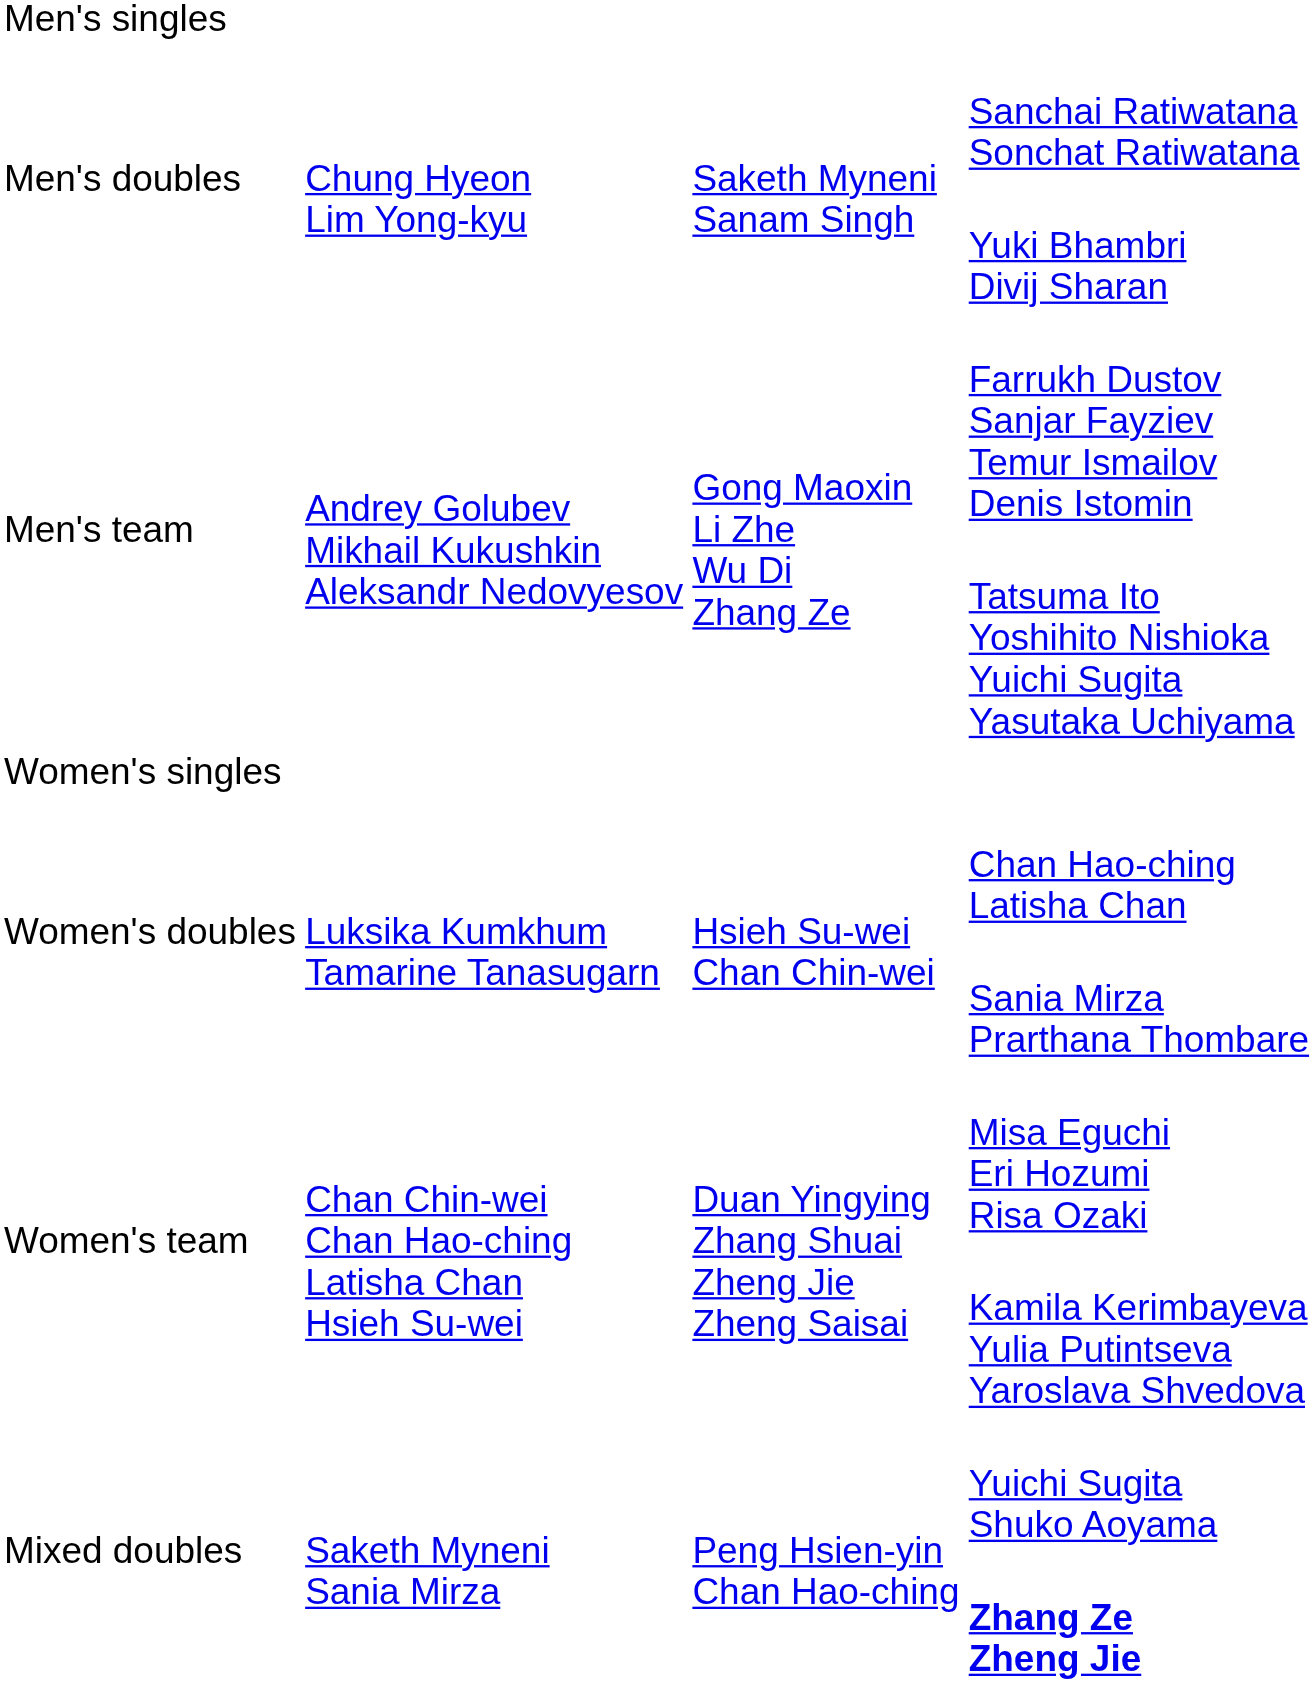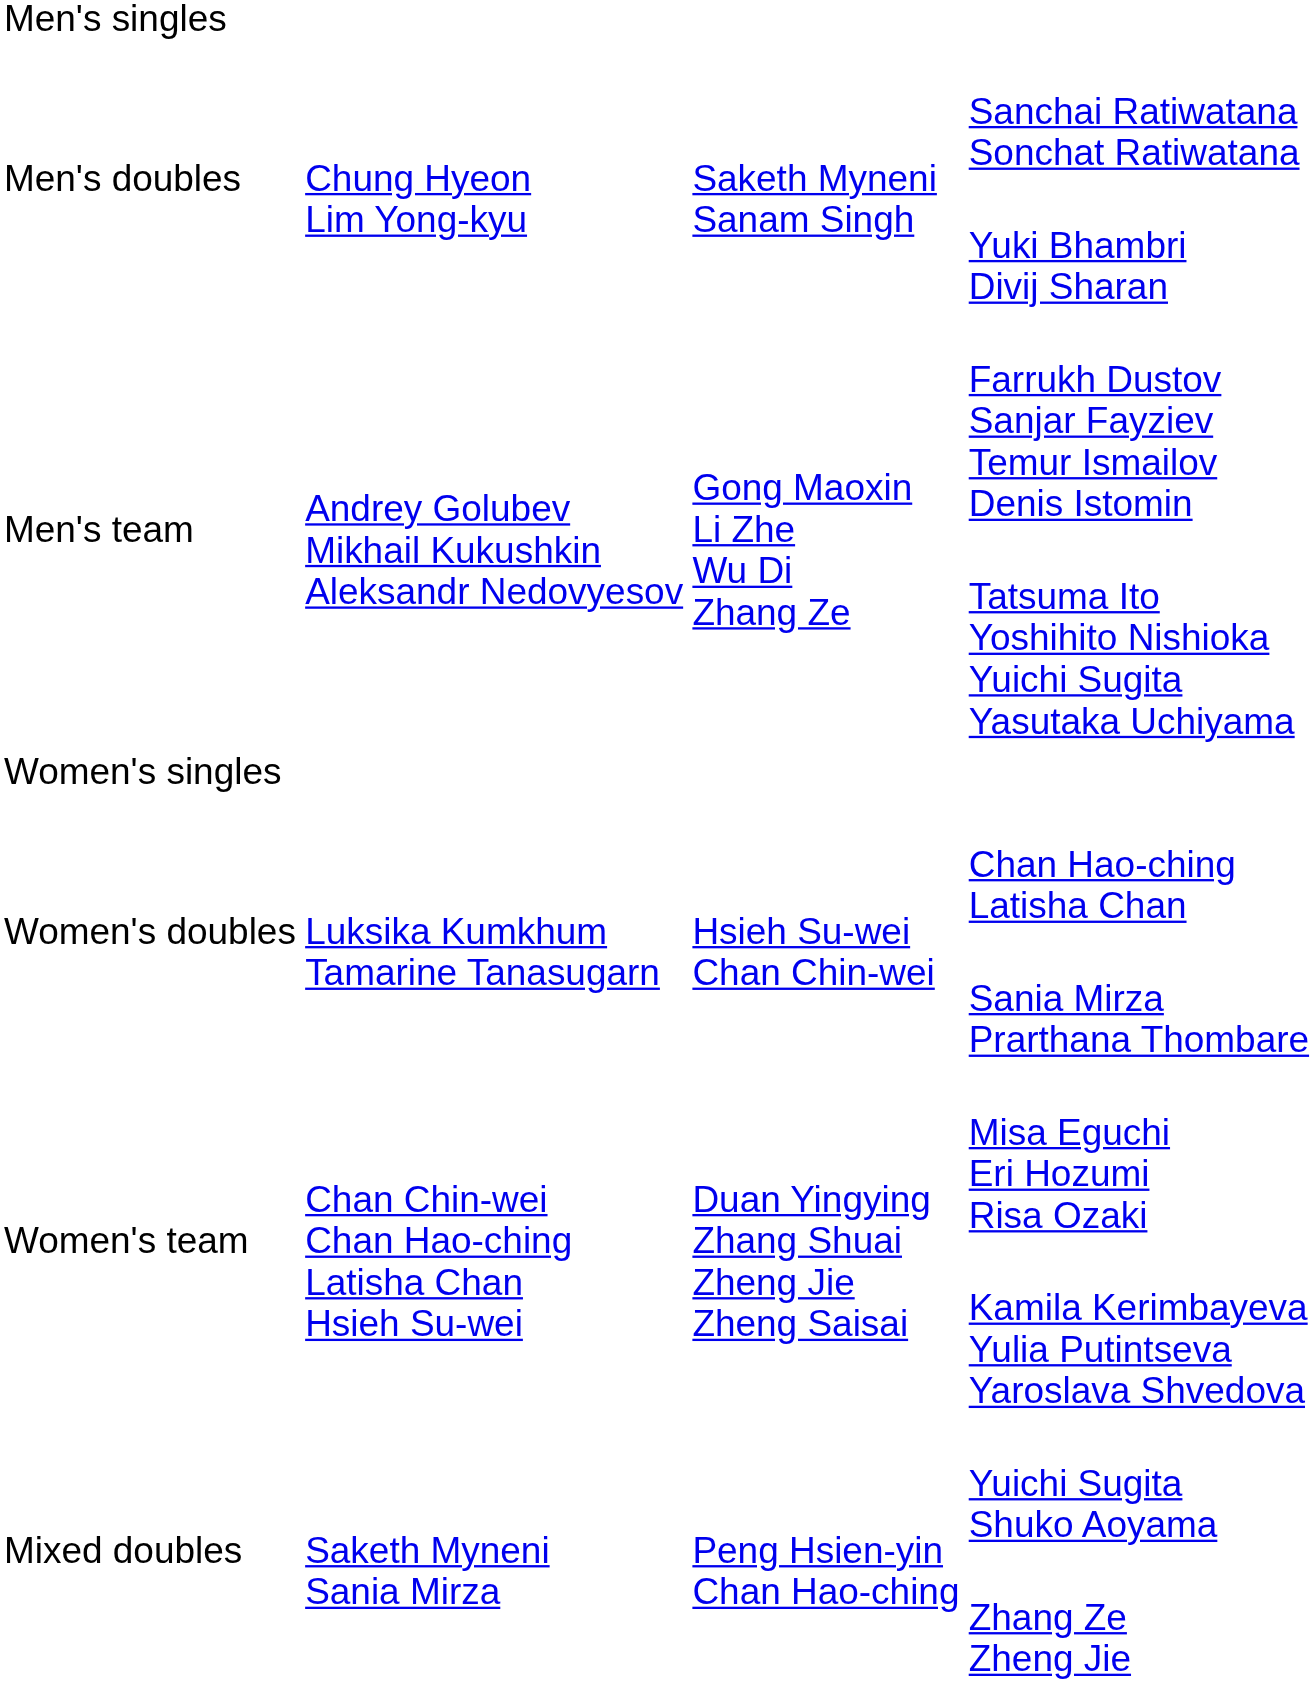(1055, 1638) bold -> (1050, 1638) normal
